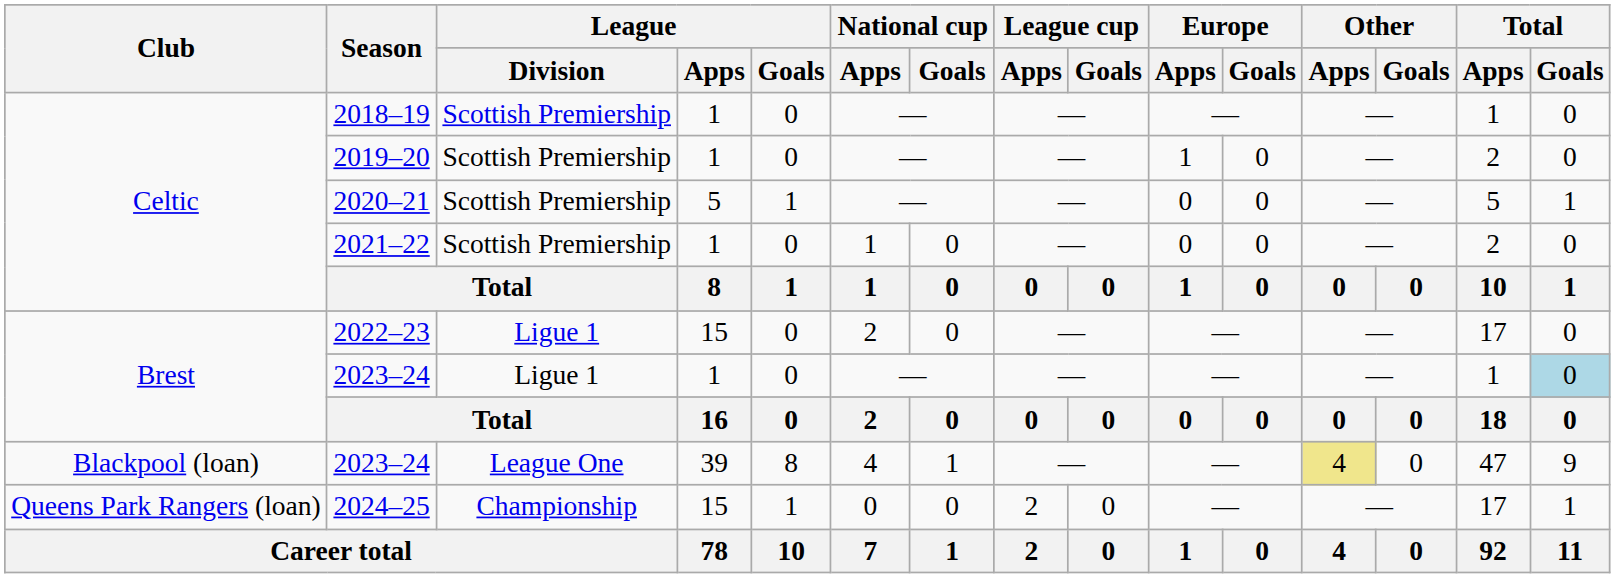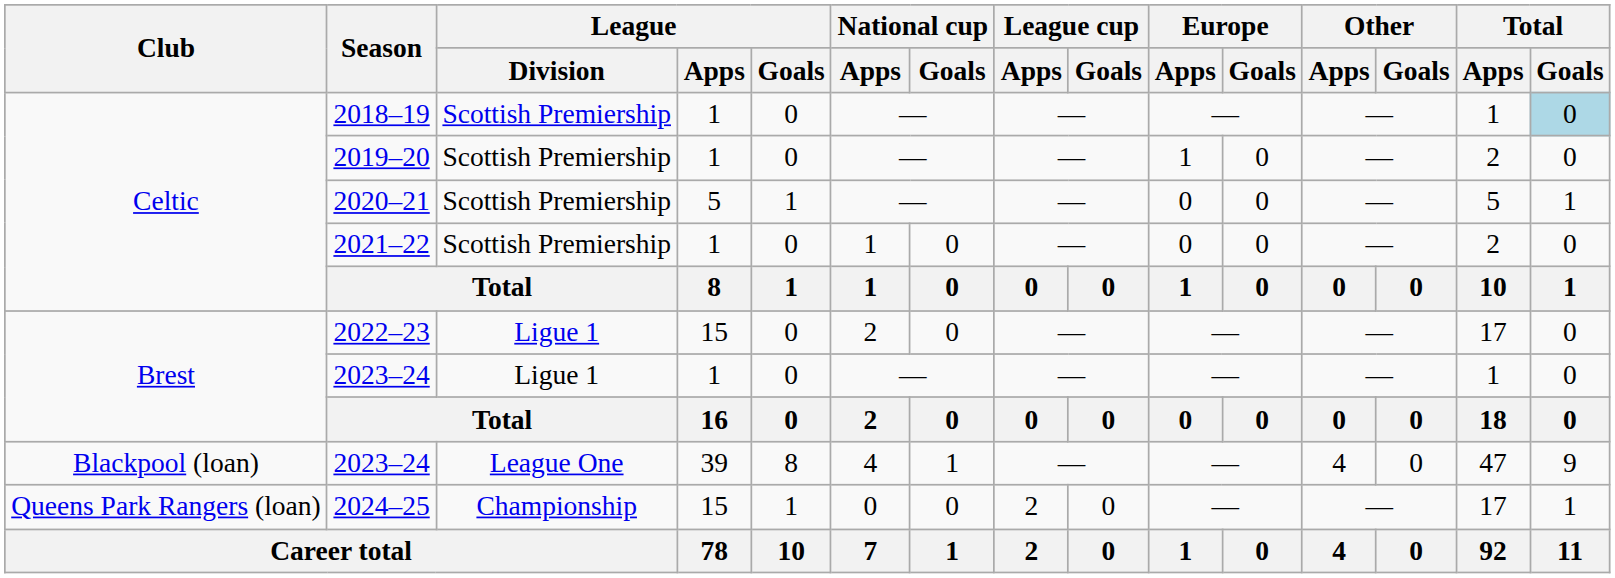(1570, 113) no background -> (1570, 113) lightblue background
(1570, 375) lightblue background -> (1570, 375) no background
(1339, 462) khaki background -> (1339, 462) no background
